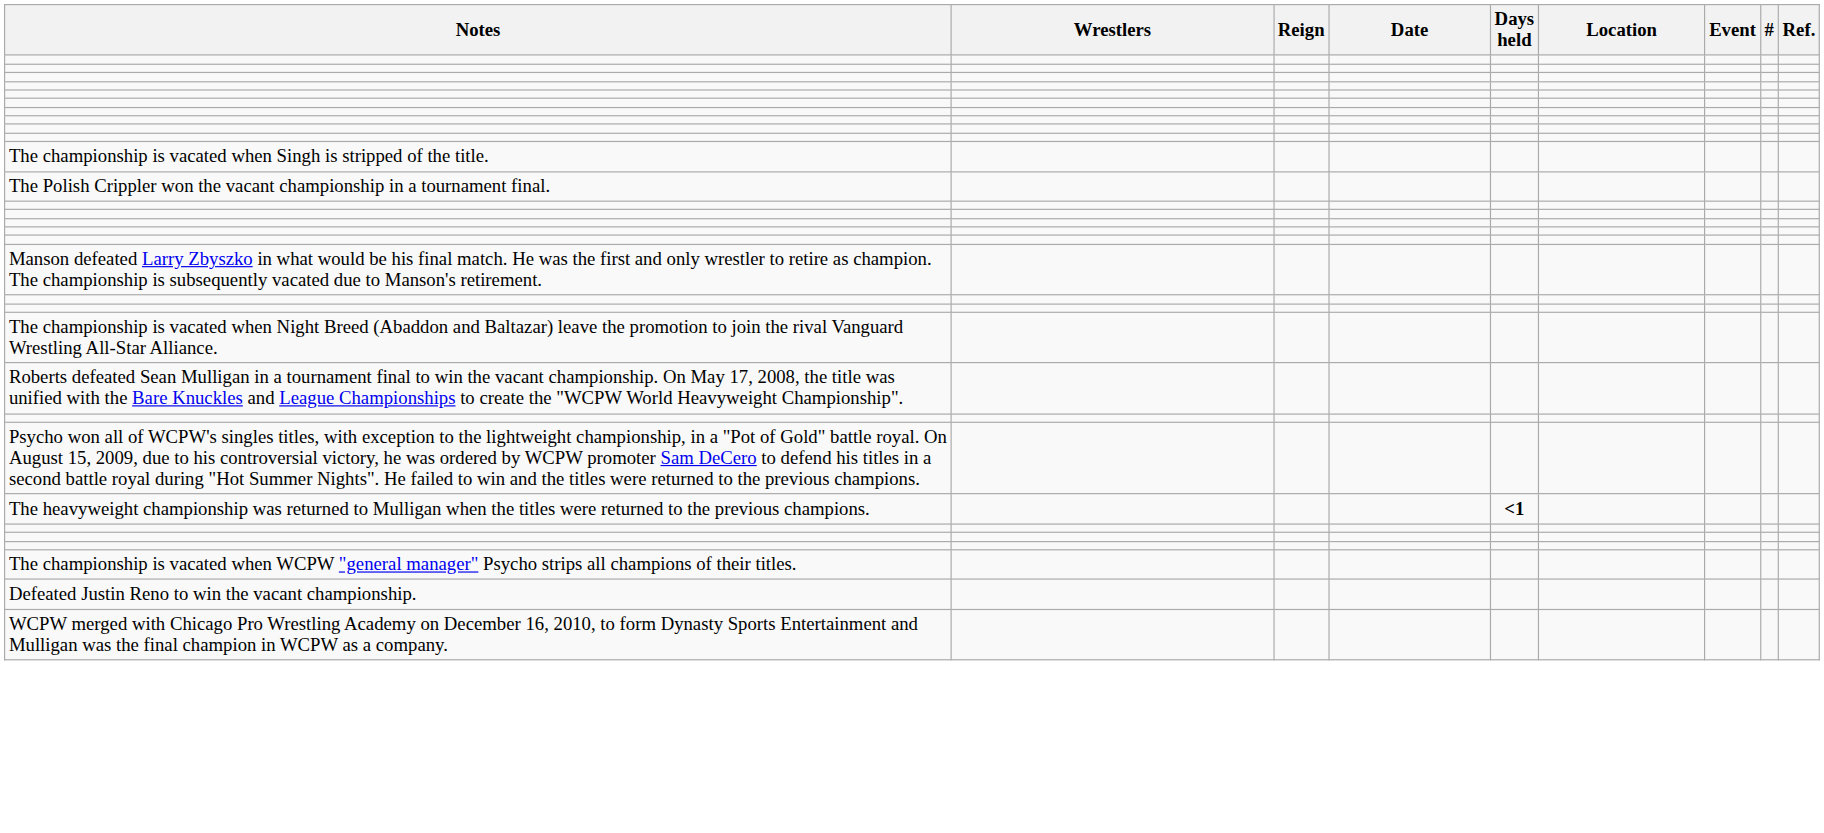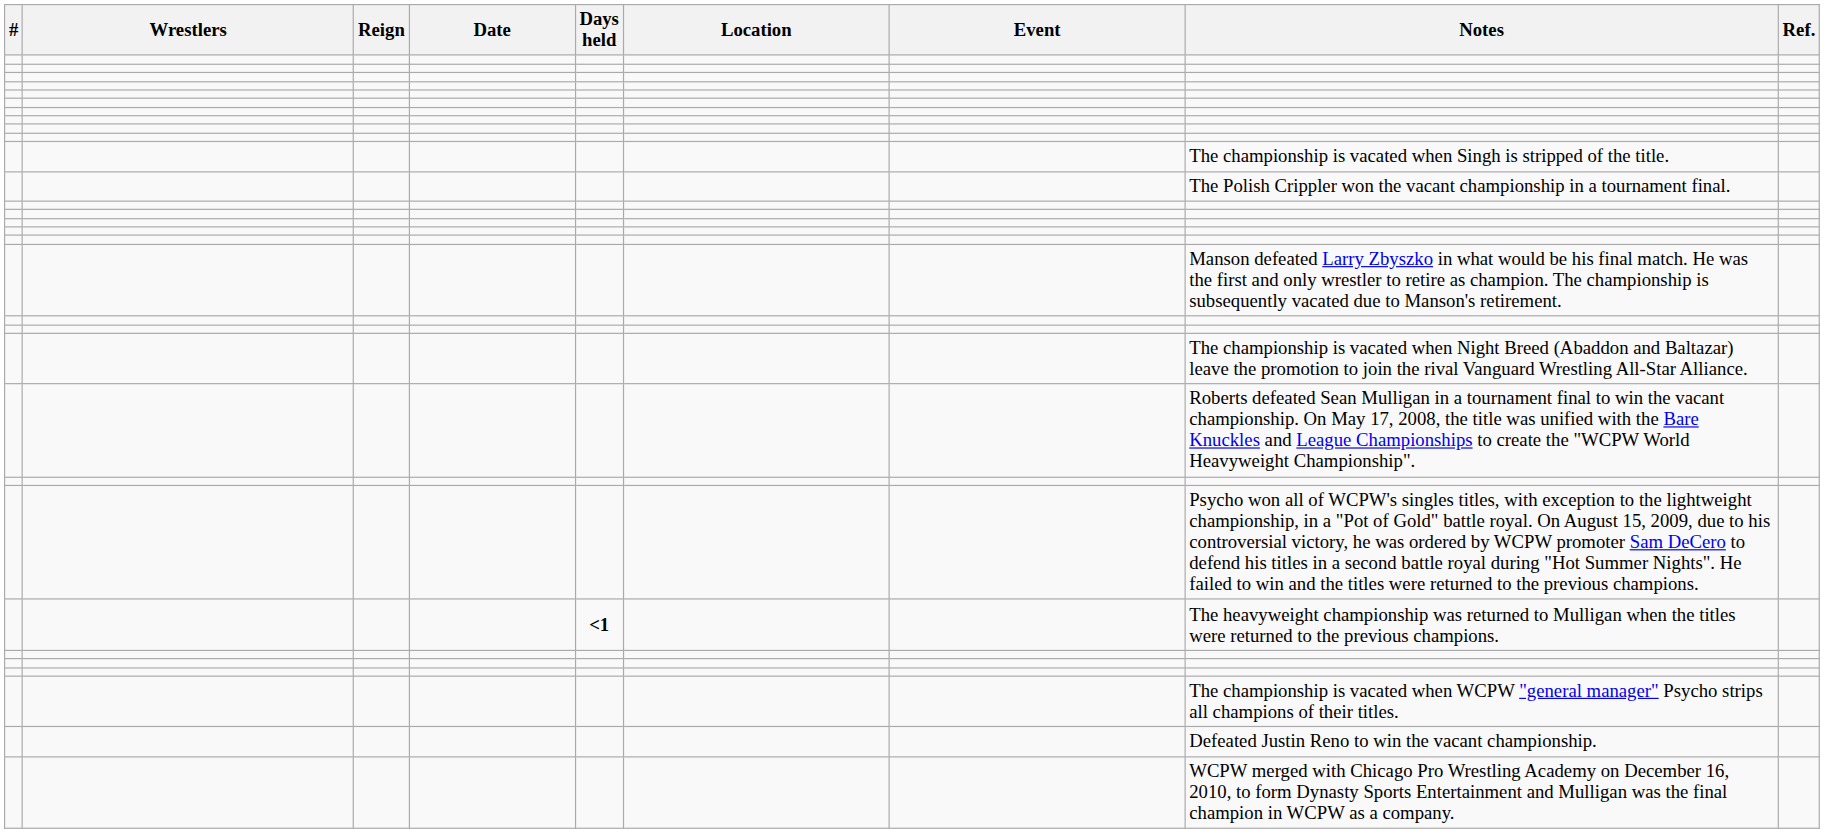columns swapped: (1769, 29) <-> (478, 29)
